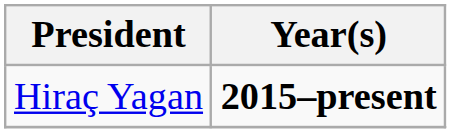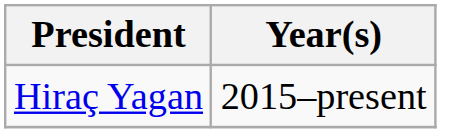(329, 95) bold -> (324, 95) normal
